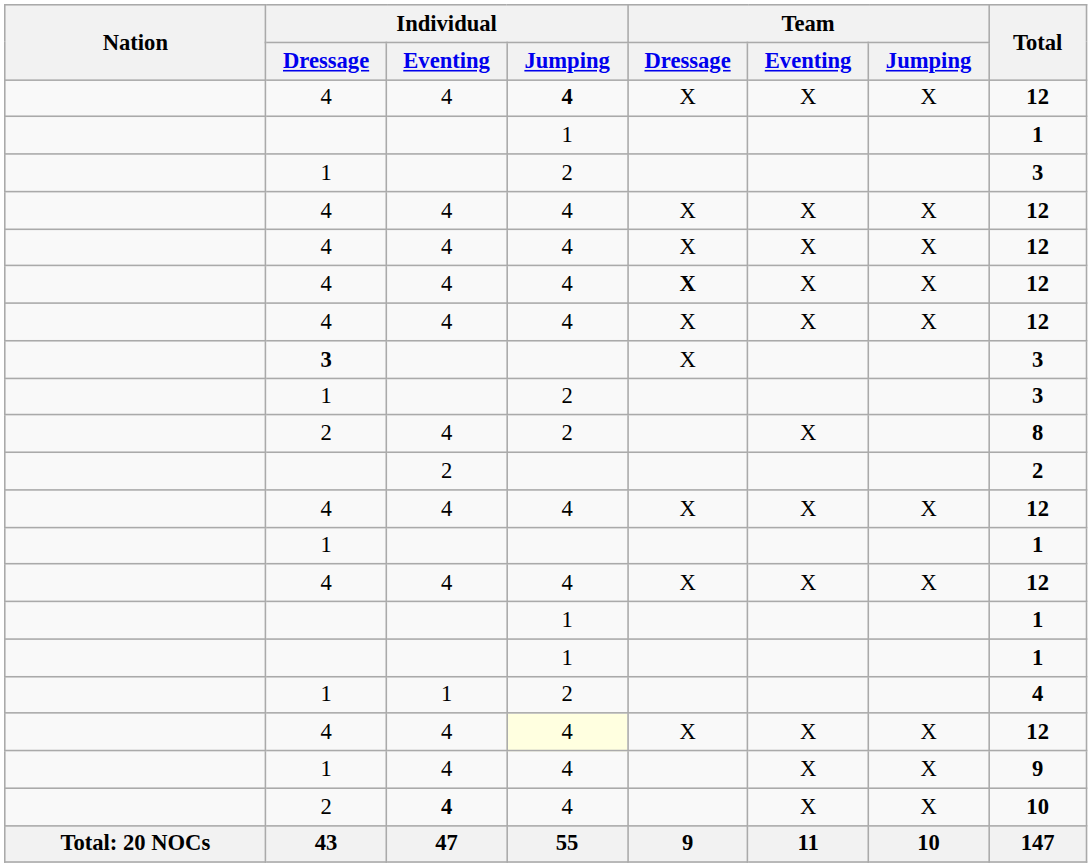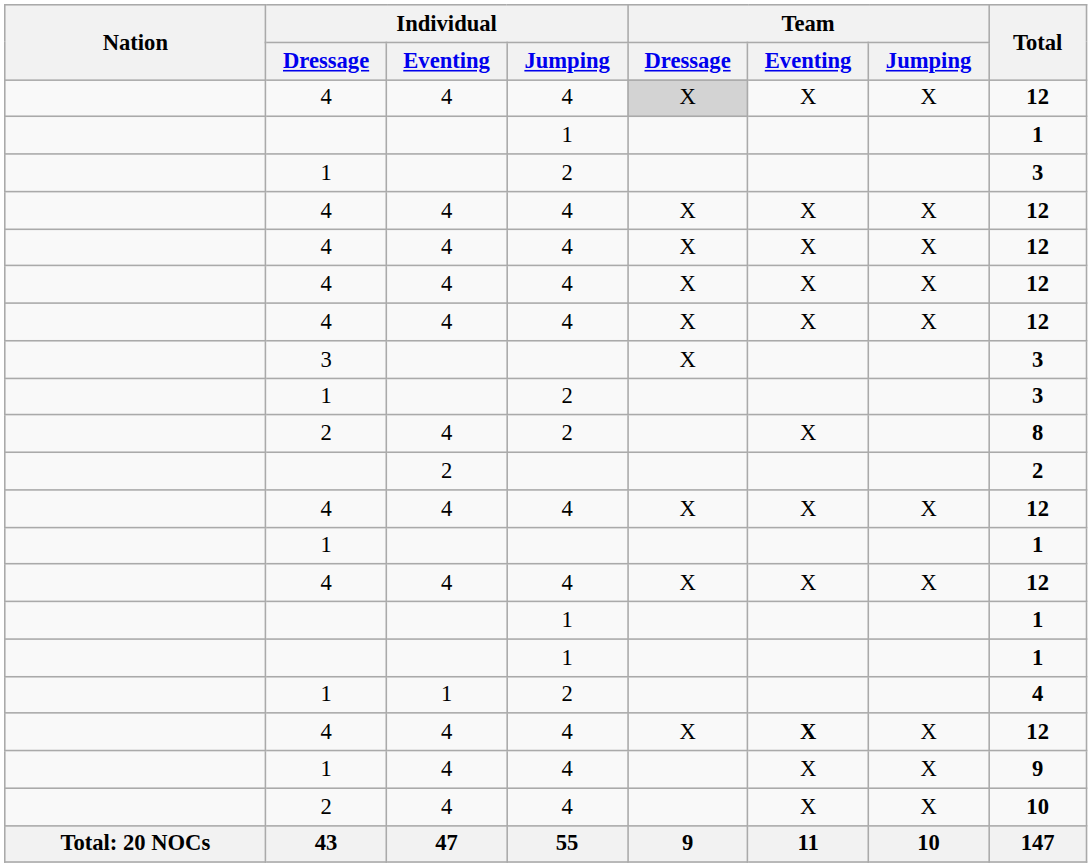(567, 98) bold -> (567, 98) normal
(688, 98) no background -> (688, 98) lightgrey background
(688, 284) bold -> (688, 284) normal
(326, 359) bold -> (326, 359) normal
(567, 731) lightyellow background -> (567, 731) no background
(808, 731) normal -> (808, 731) bold
(447, 806) bold -> (447, 806) normal
